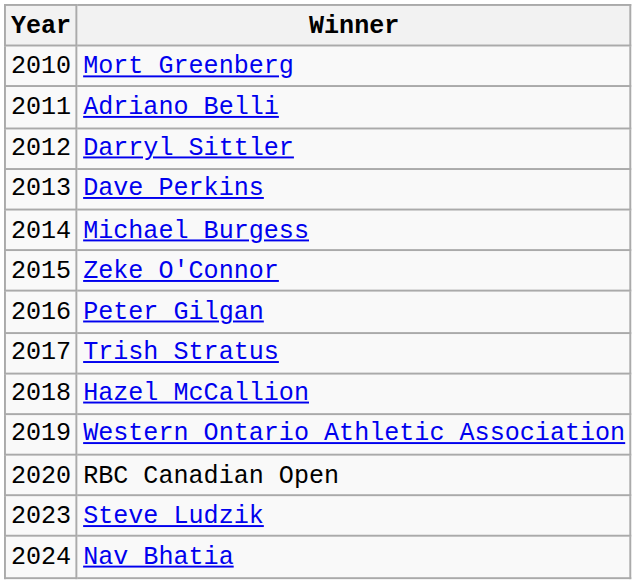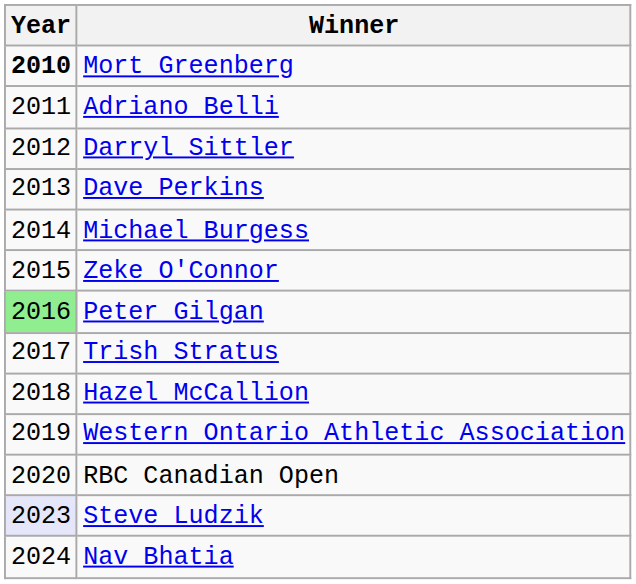(41, 66) normal -> (41, 66) bold
(41, 312) no background -> (41, 312) lightgreen background
(41, 516) no background -> (41, 516) lavender background
